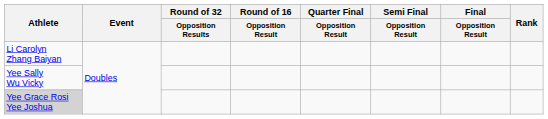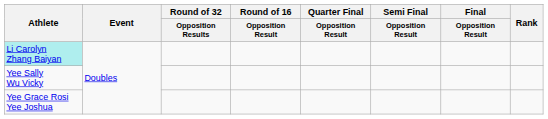(34, 54) no background -> (34, 54) paleturquoise background
(37, 102) lightgrey background -> (37, 102) no background
